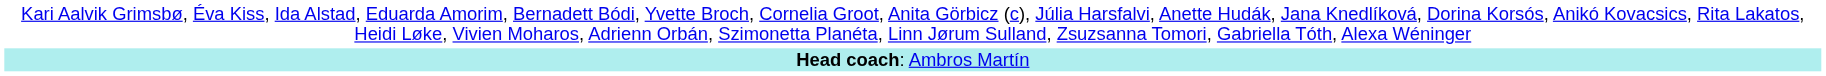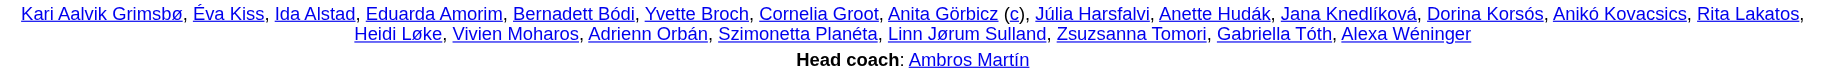(913, 59) paleturquoise background -> (913, 59) no background
